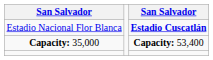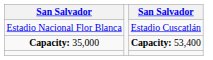(169, 27) bold -> (166, 27) normal
